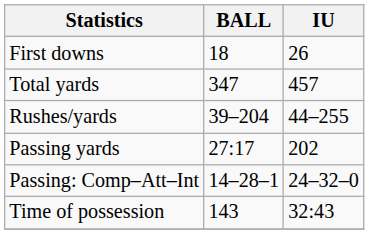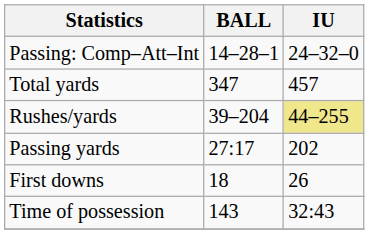rows swapped: (57, 52) <-> (104, 180)
(319, 116) no background -> (319, 116) khaki background
